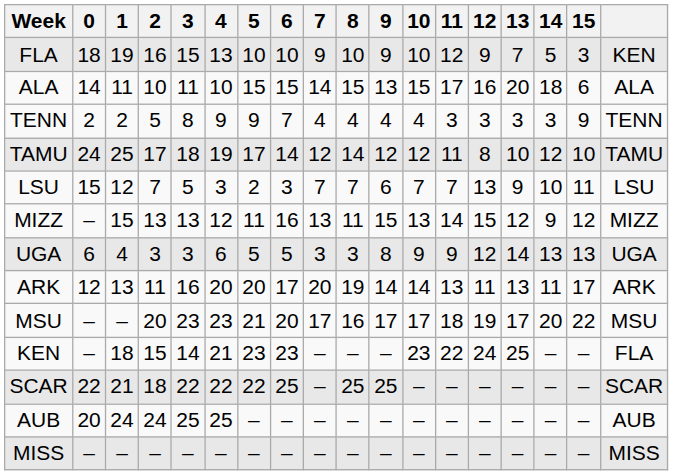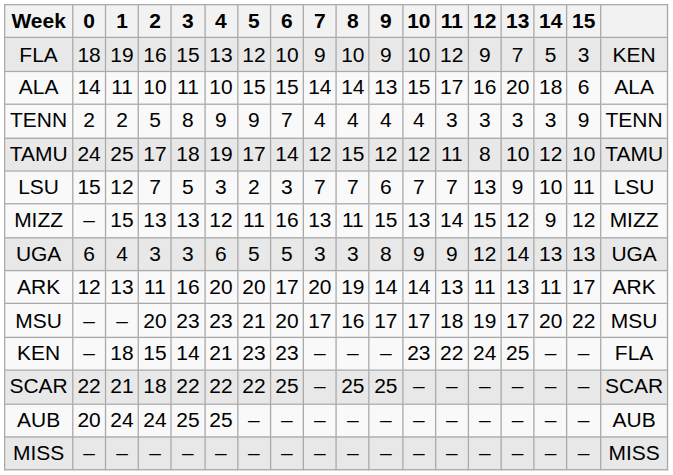(254, 54) 10 -> (254, 54) 12
(353, 87) 15 -> (353, 87) 14
(353, 154) 14 -> (353, 154) 15
